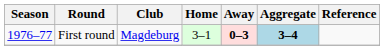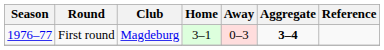(239, 34) bold -> (239, 34) normal
(288, 34) lightblue background -> (288, 34) no background
